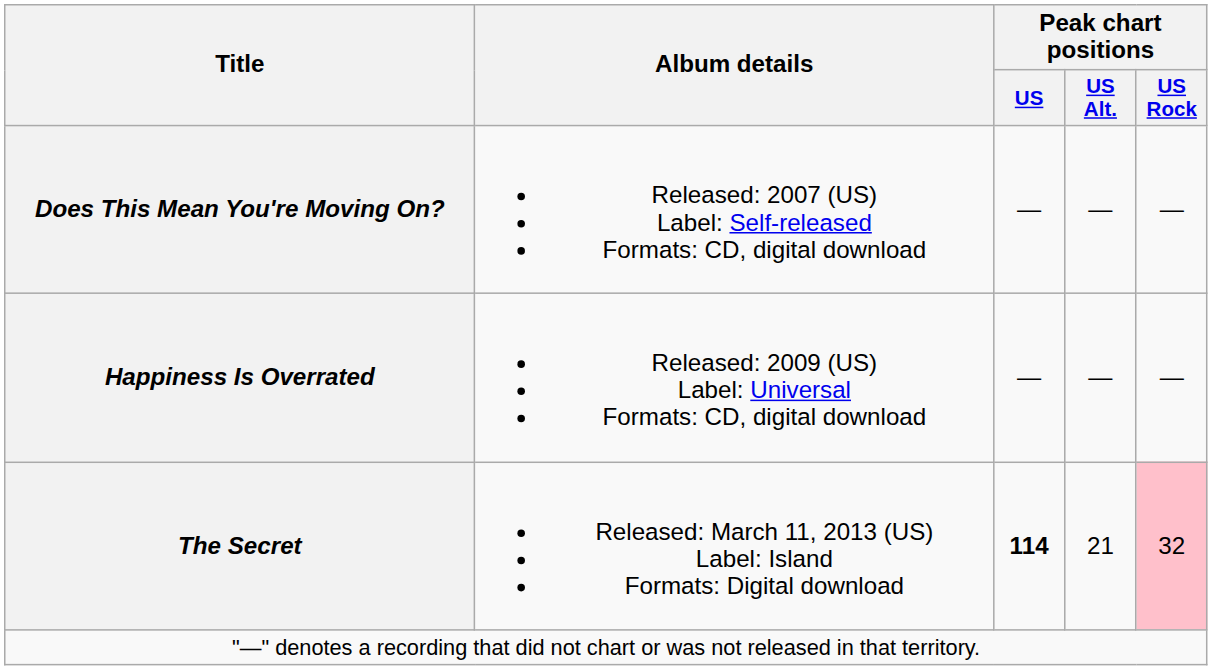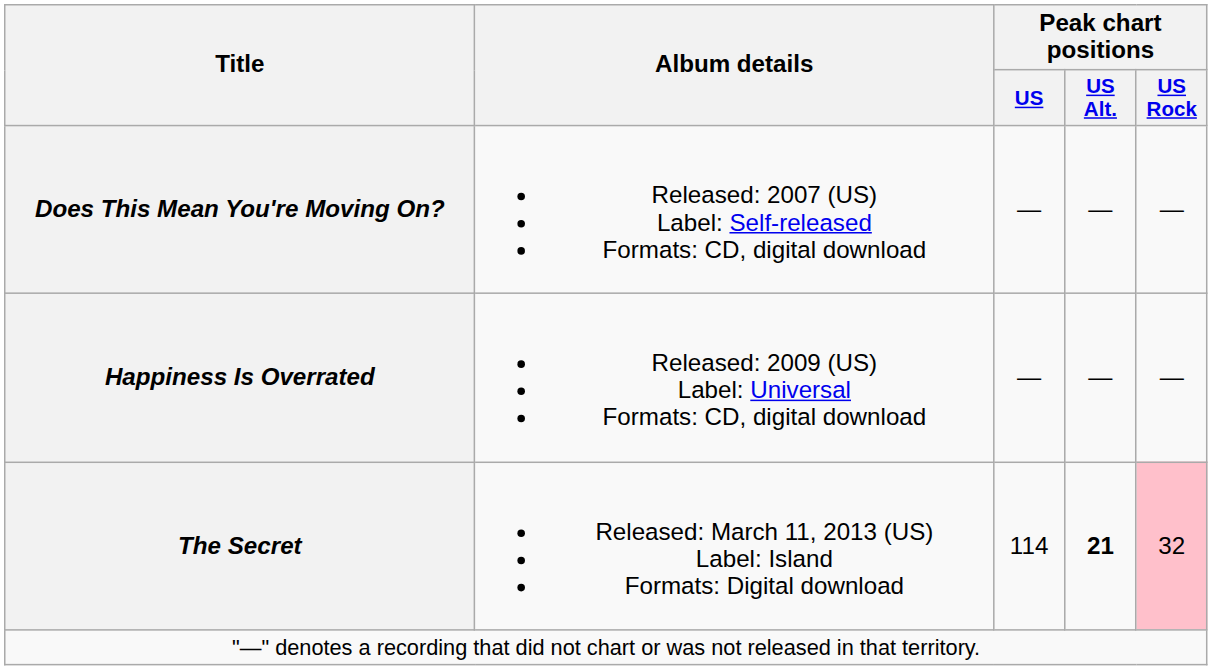(1029, 545) bold -> (1029, 545) normal
(1100, 545) normal -> (1100, 545) bold
